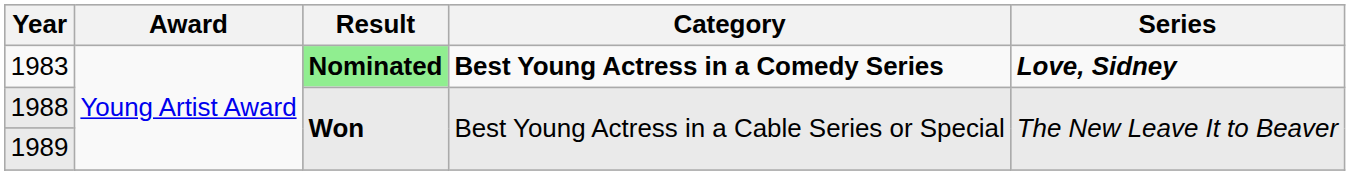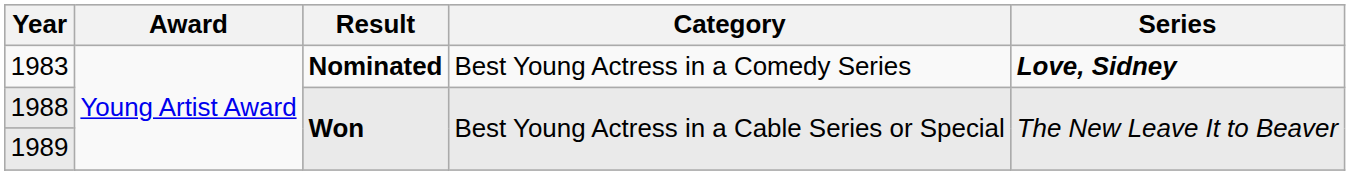(375, 66) lightgreen background -> (375, 66) no background
(699, 66) bold -> (683, 66) normal
